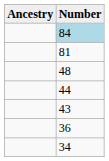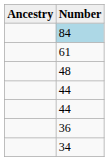(65, 52) 81 -> (65, 52) 61
(65, 109) 43 -> (65, 109) 44
